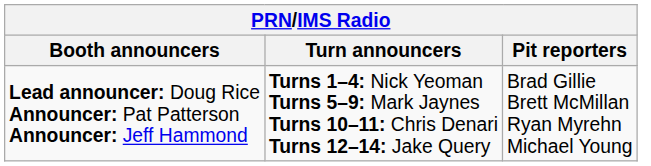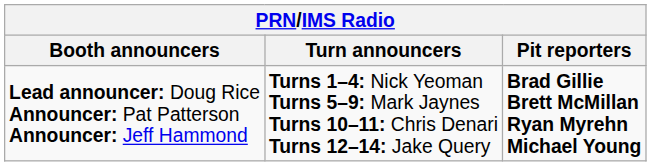(570, 114) normal -> (574, 114) bold
